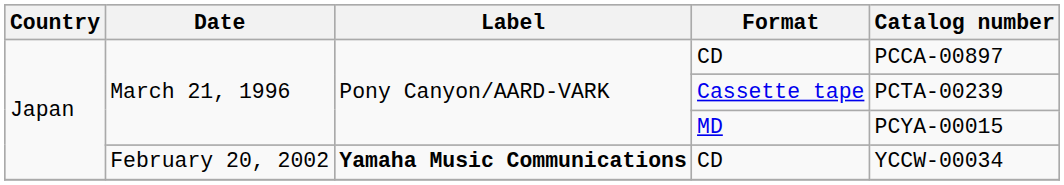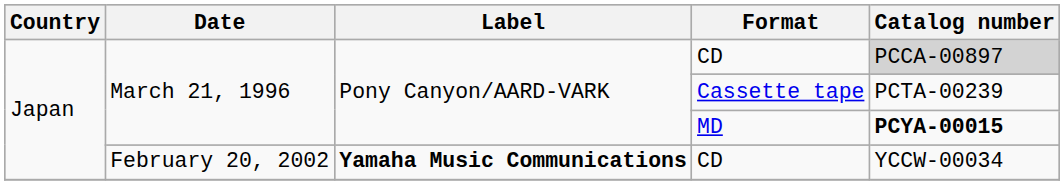(939, 57) no background -> (939, 57) lightgrey background
(939, 127) normal -> (939, 127) bold
